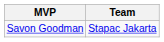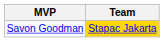(122, 28) no background -> (122, 28) gold background
